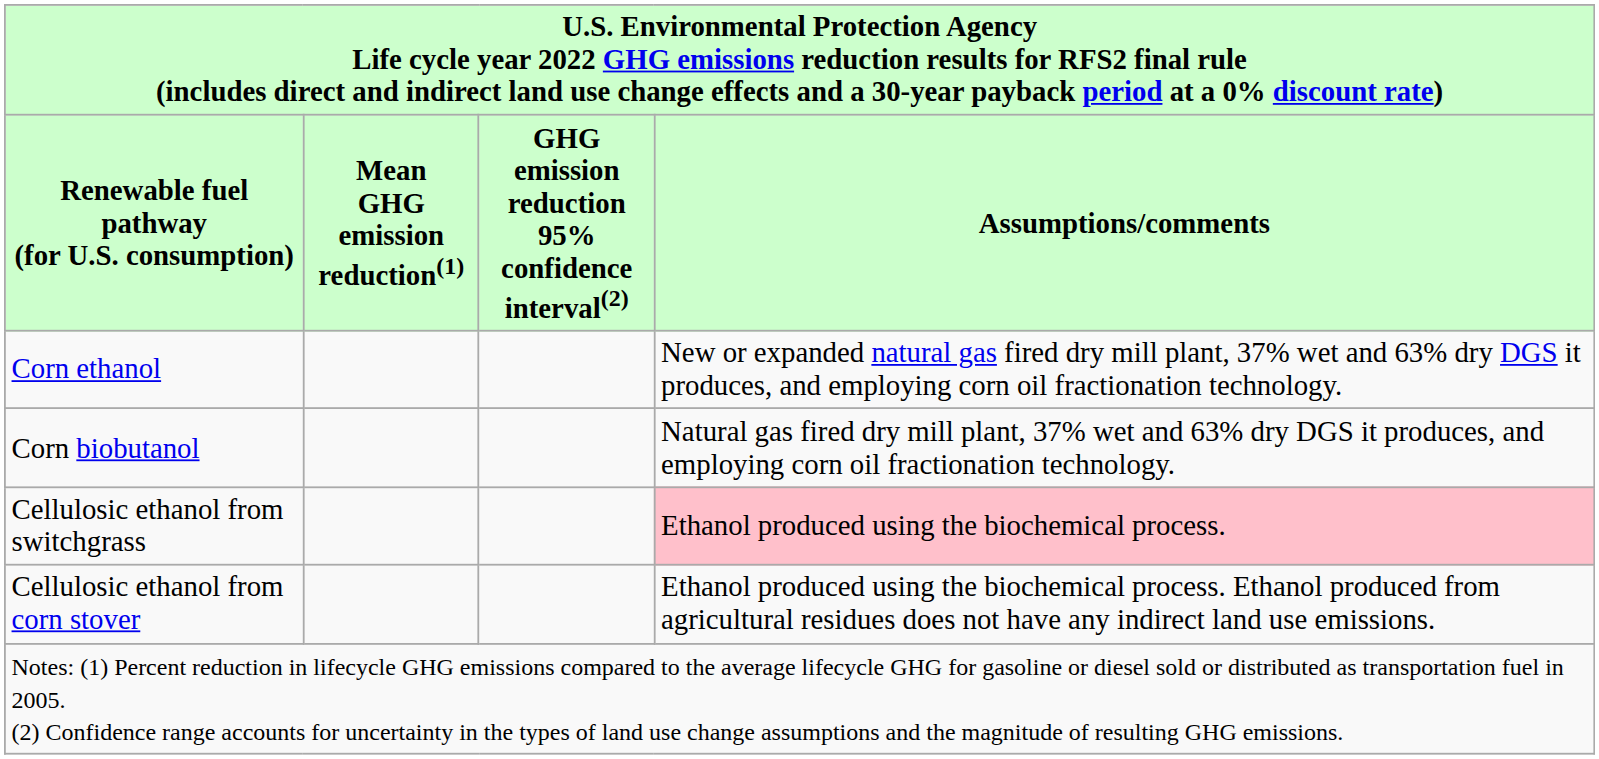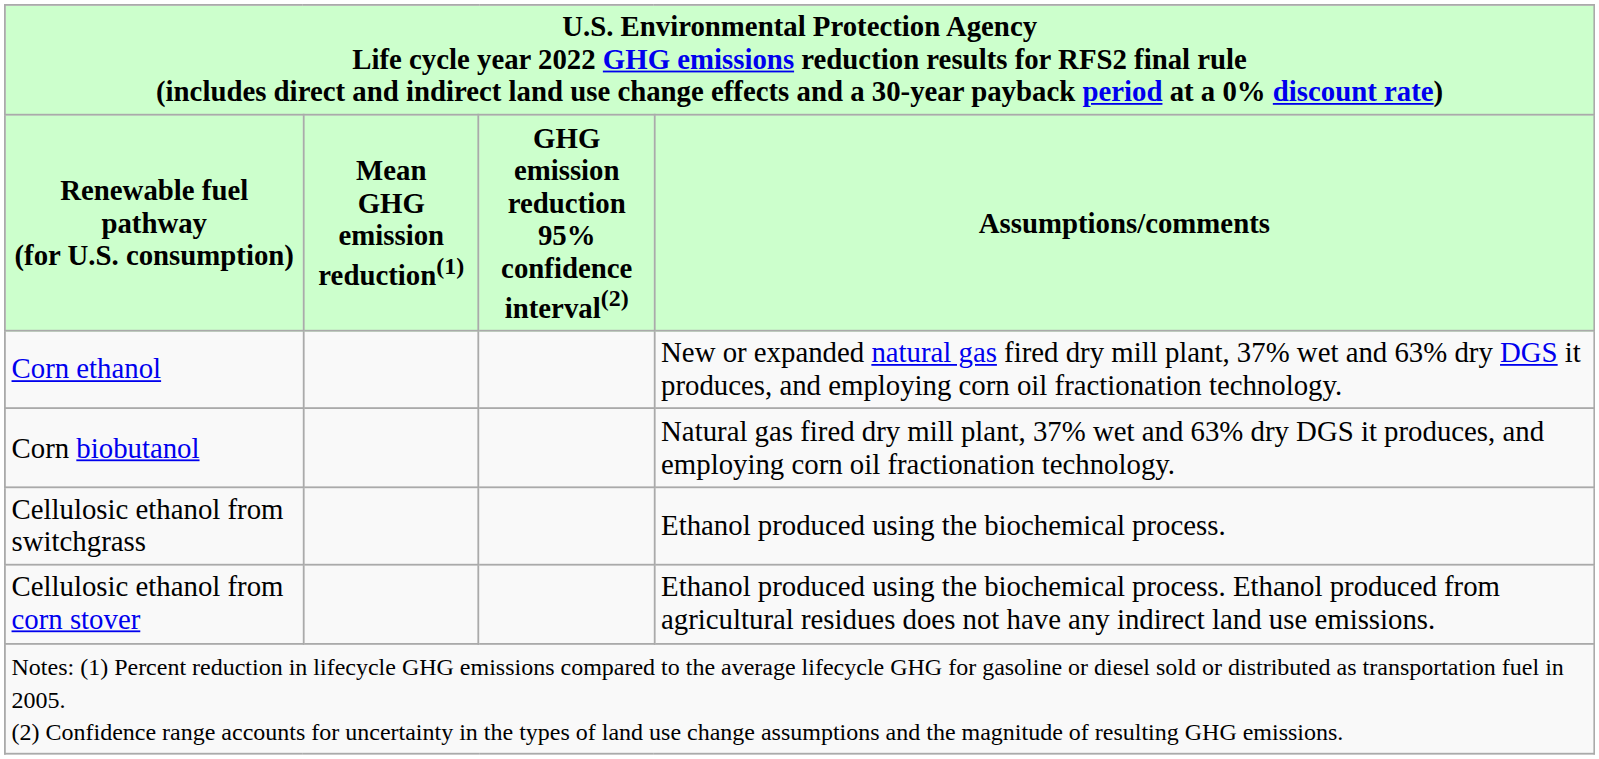(943, 525) pink background -> (943, 525) no background
